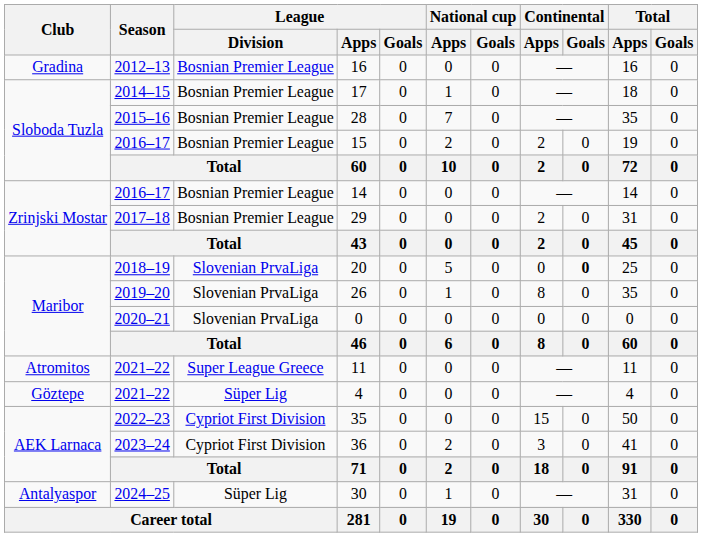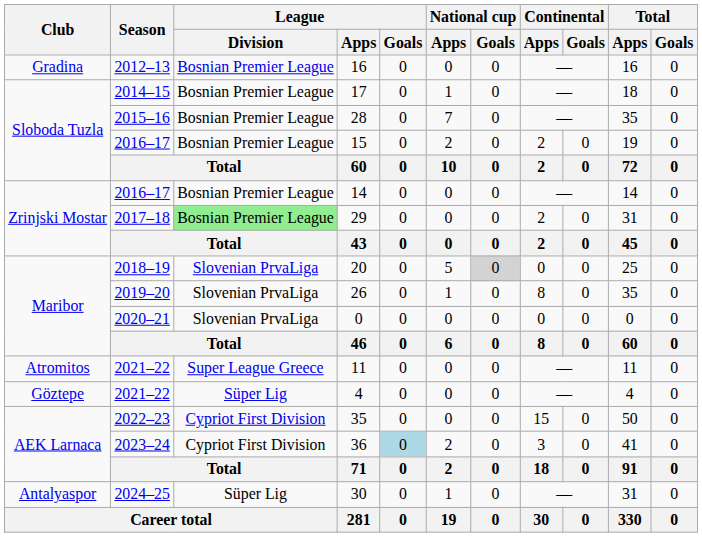(255, 218) no background -> (255, 218) lightgreen background
(496, 268) no background -> (496, 268) lightgrey background
(586, 268) bold -> (586, 268) normal
(403, 444) no background -> (403, 444) lightblue background
